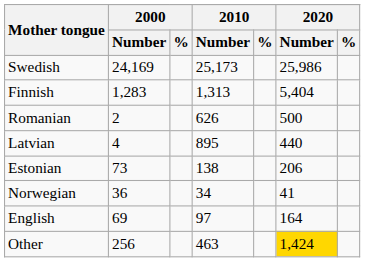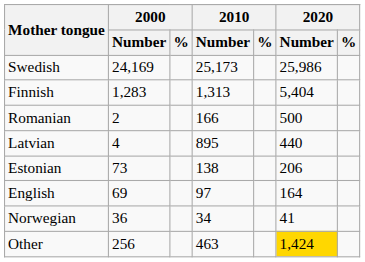(207, 118) 626 -> (207, 118) 166
rows swapped: (31, 218) <-> (42, 193)
